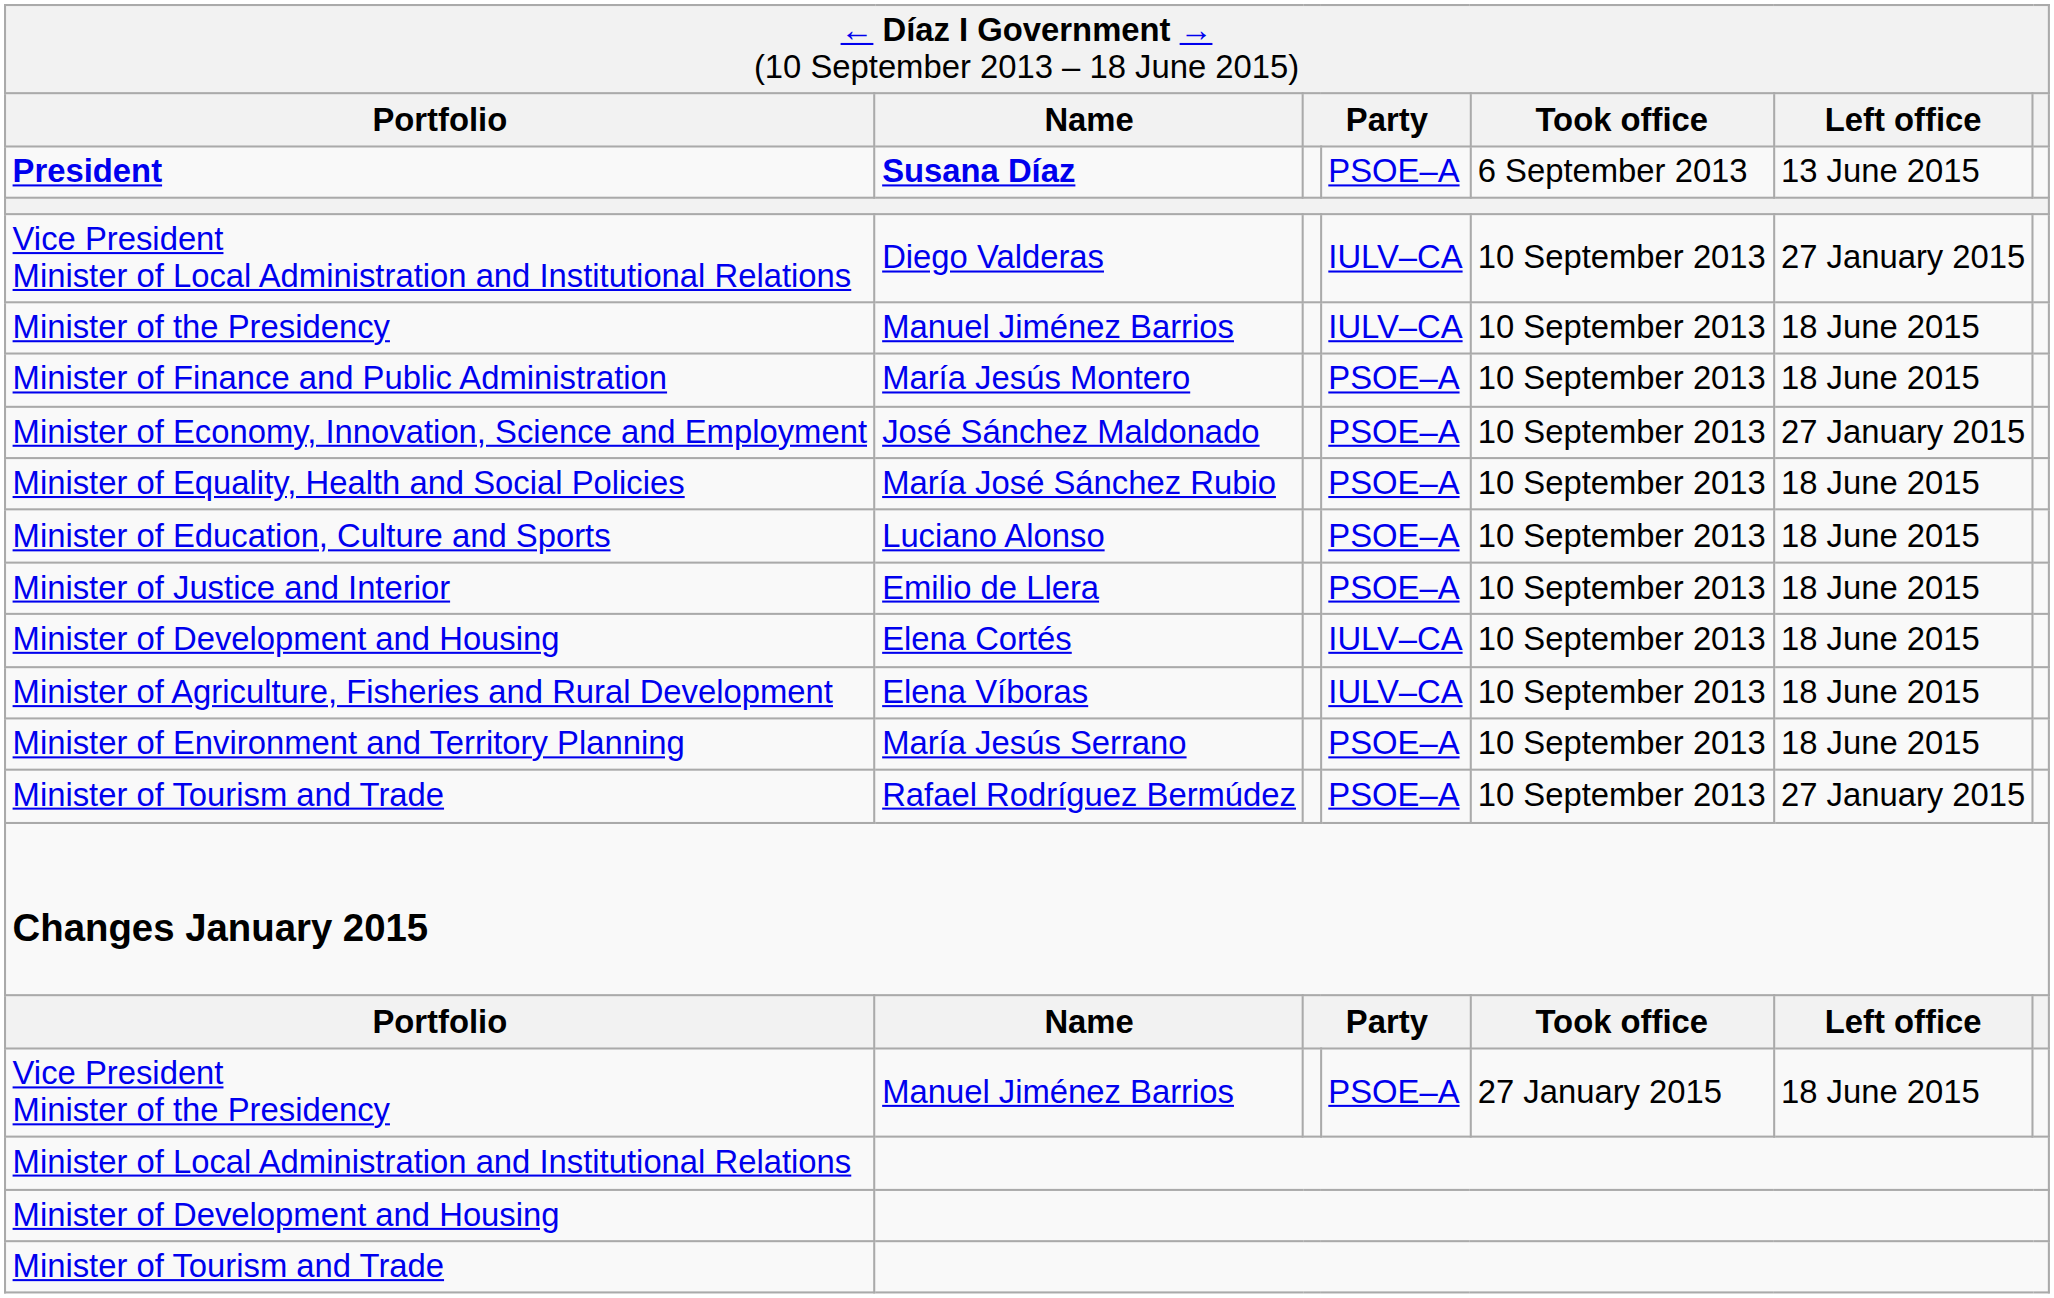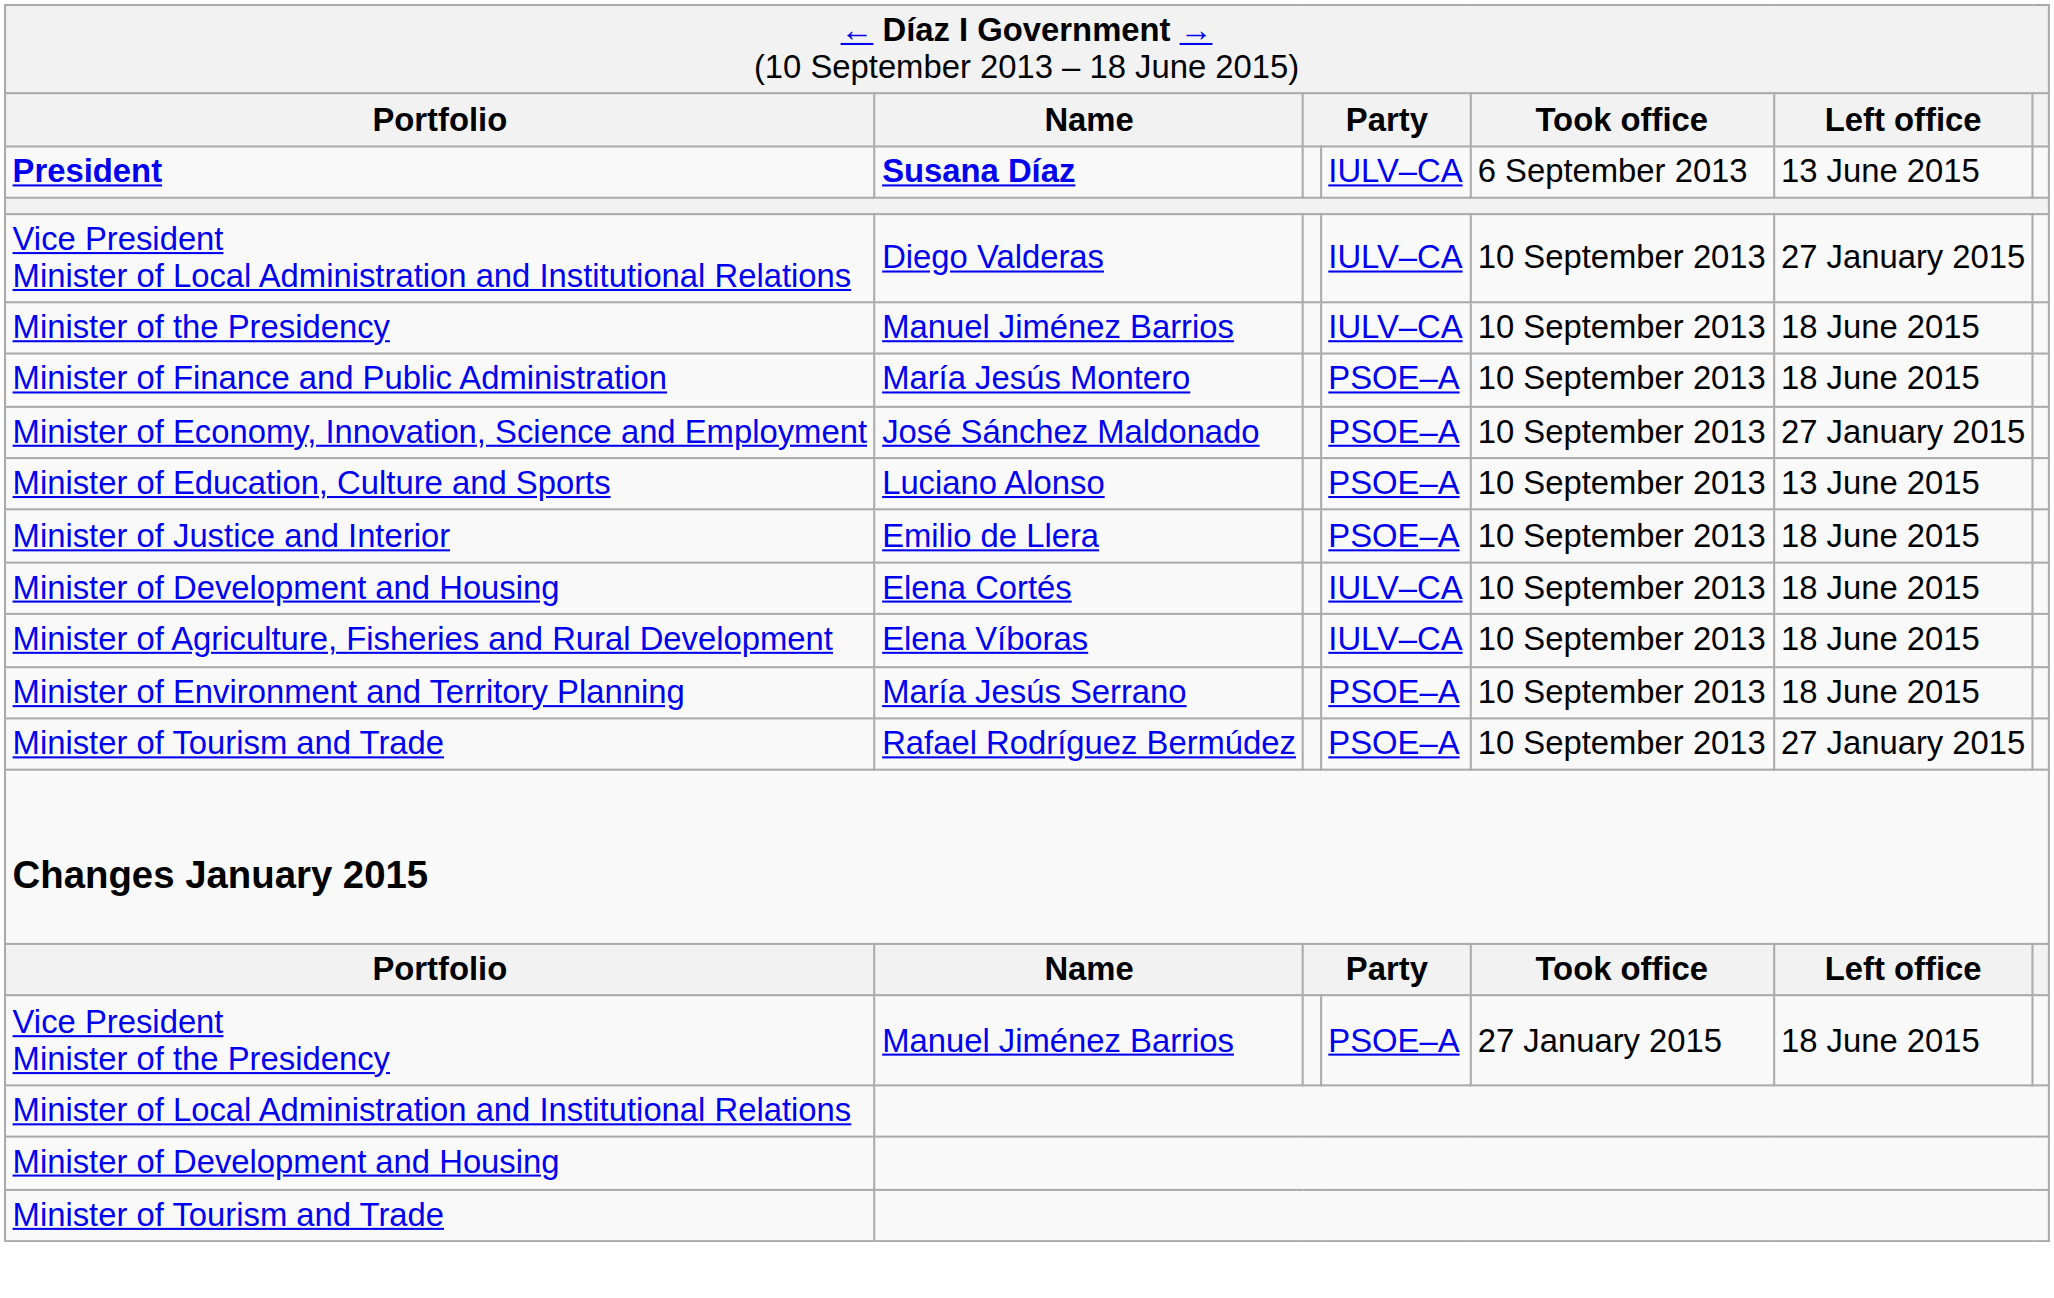(1394, 171) PSOE–A -> (1395, 171) IULV–CA
- row: (349, 483)
(1880, 535) 18 June 2015 -> (1880, 483) 13 June 2015
